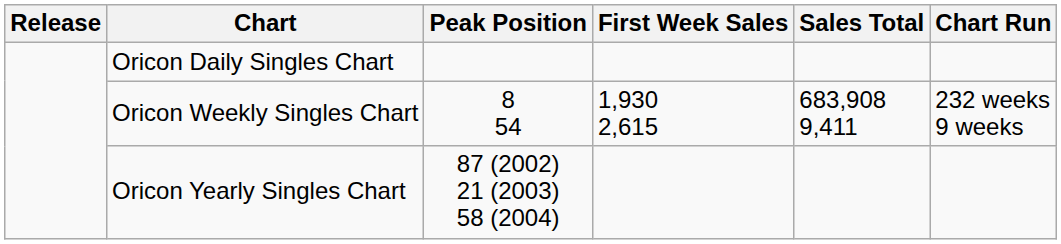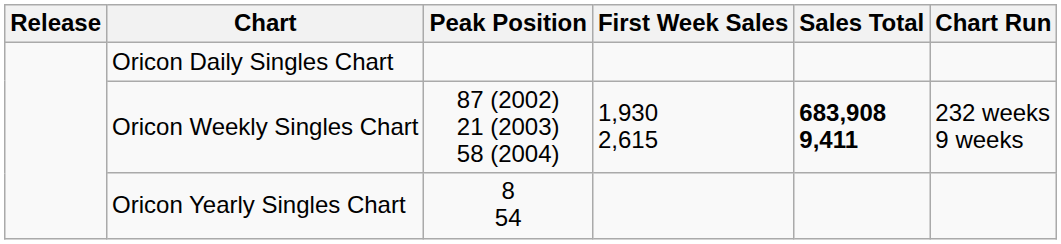(508, 113) 8 54 -> (508, 126) 87 (2002) 21 (2003) 58 (2004)
(843, 113) normal -> (843, 126) bold
(508, 191) 87 (2002) 21 (2003) 58 (2004) -> (508, 205) 8 54
